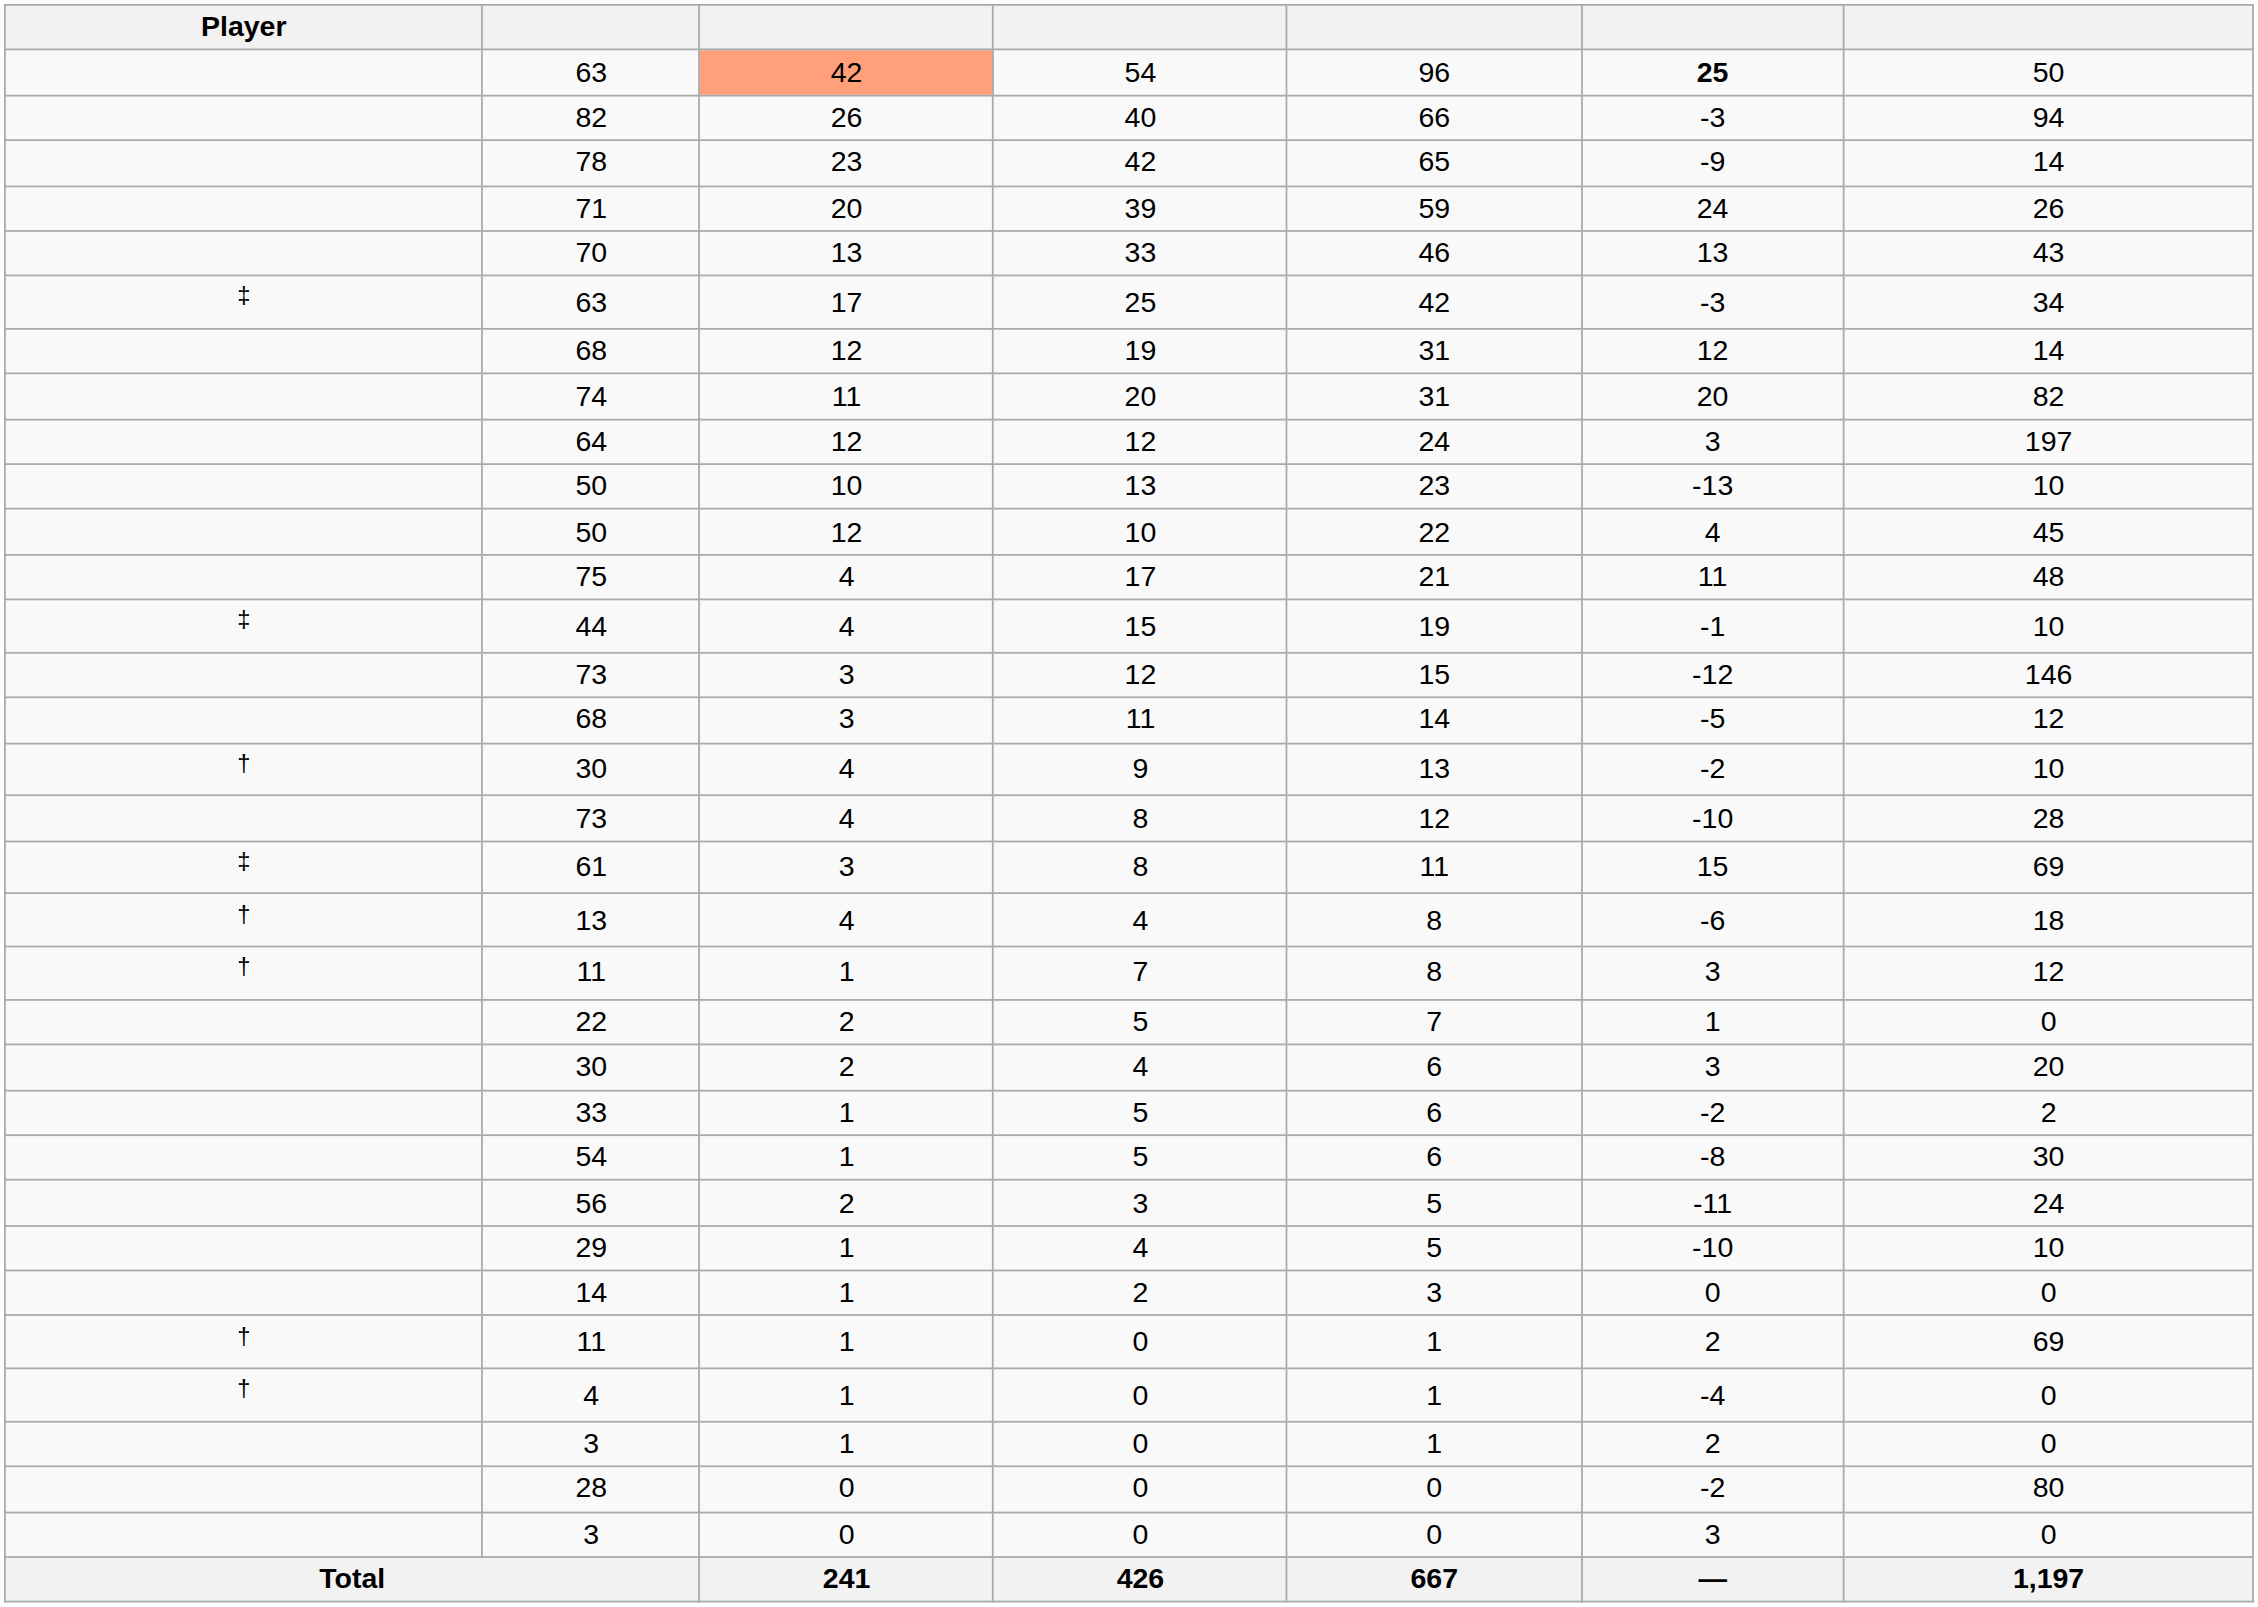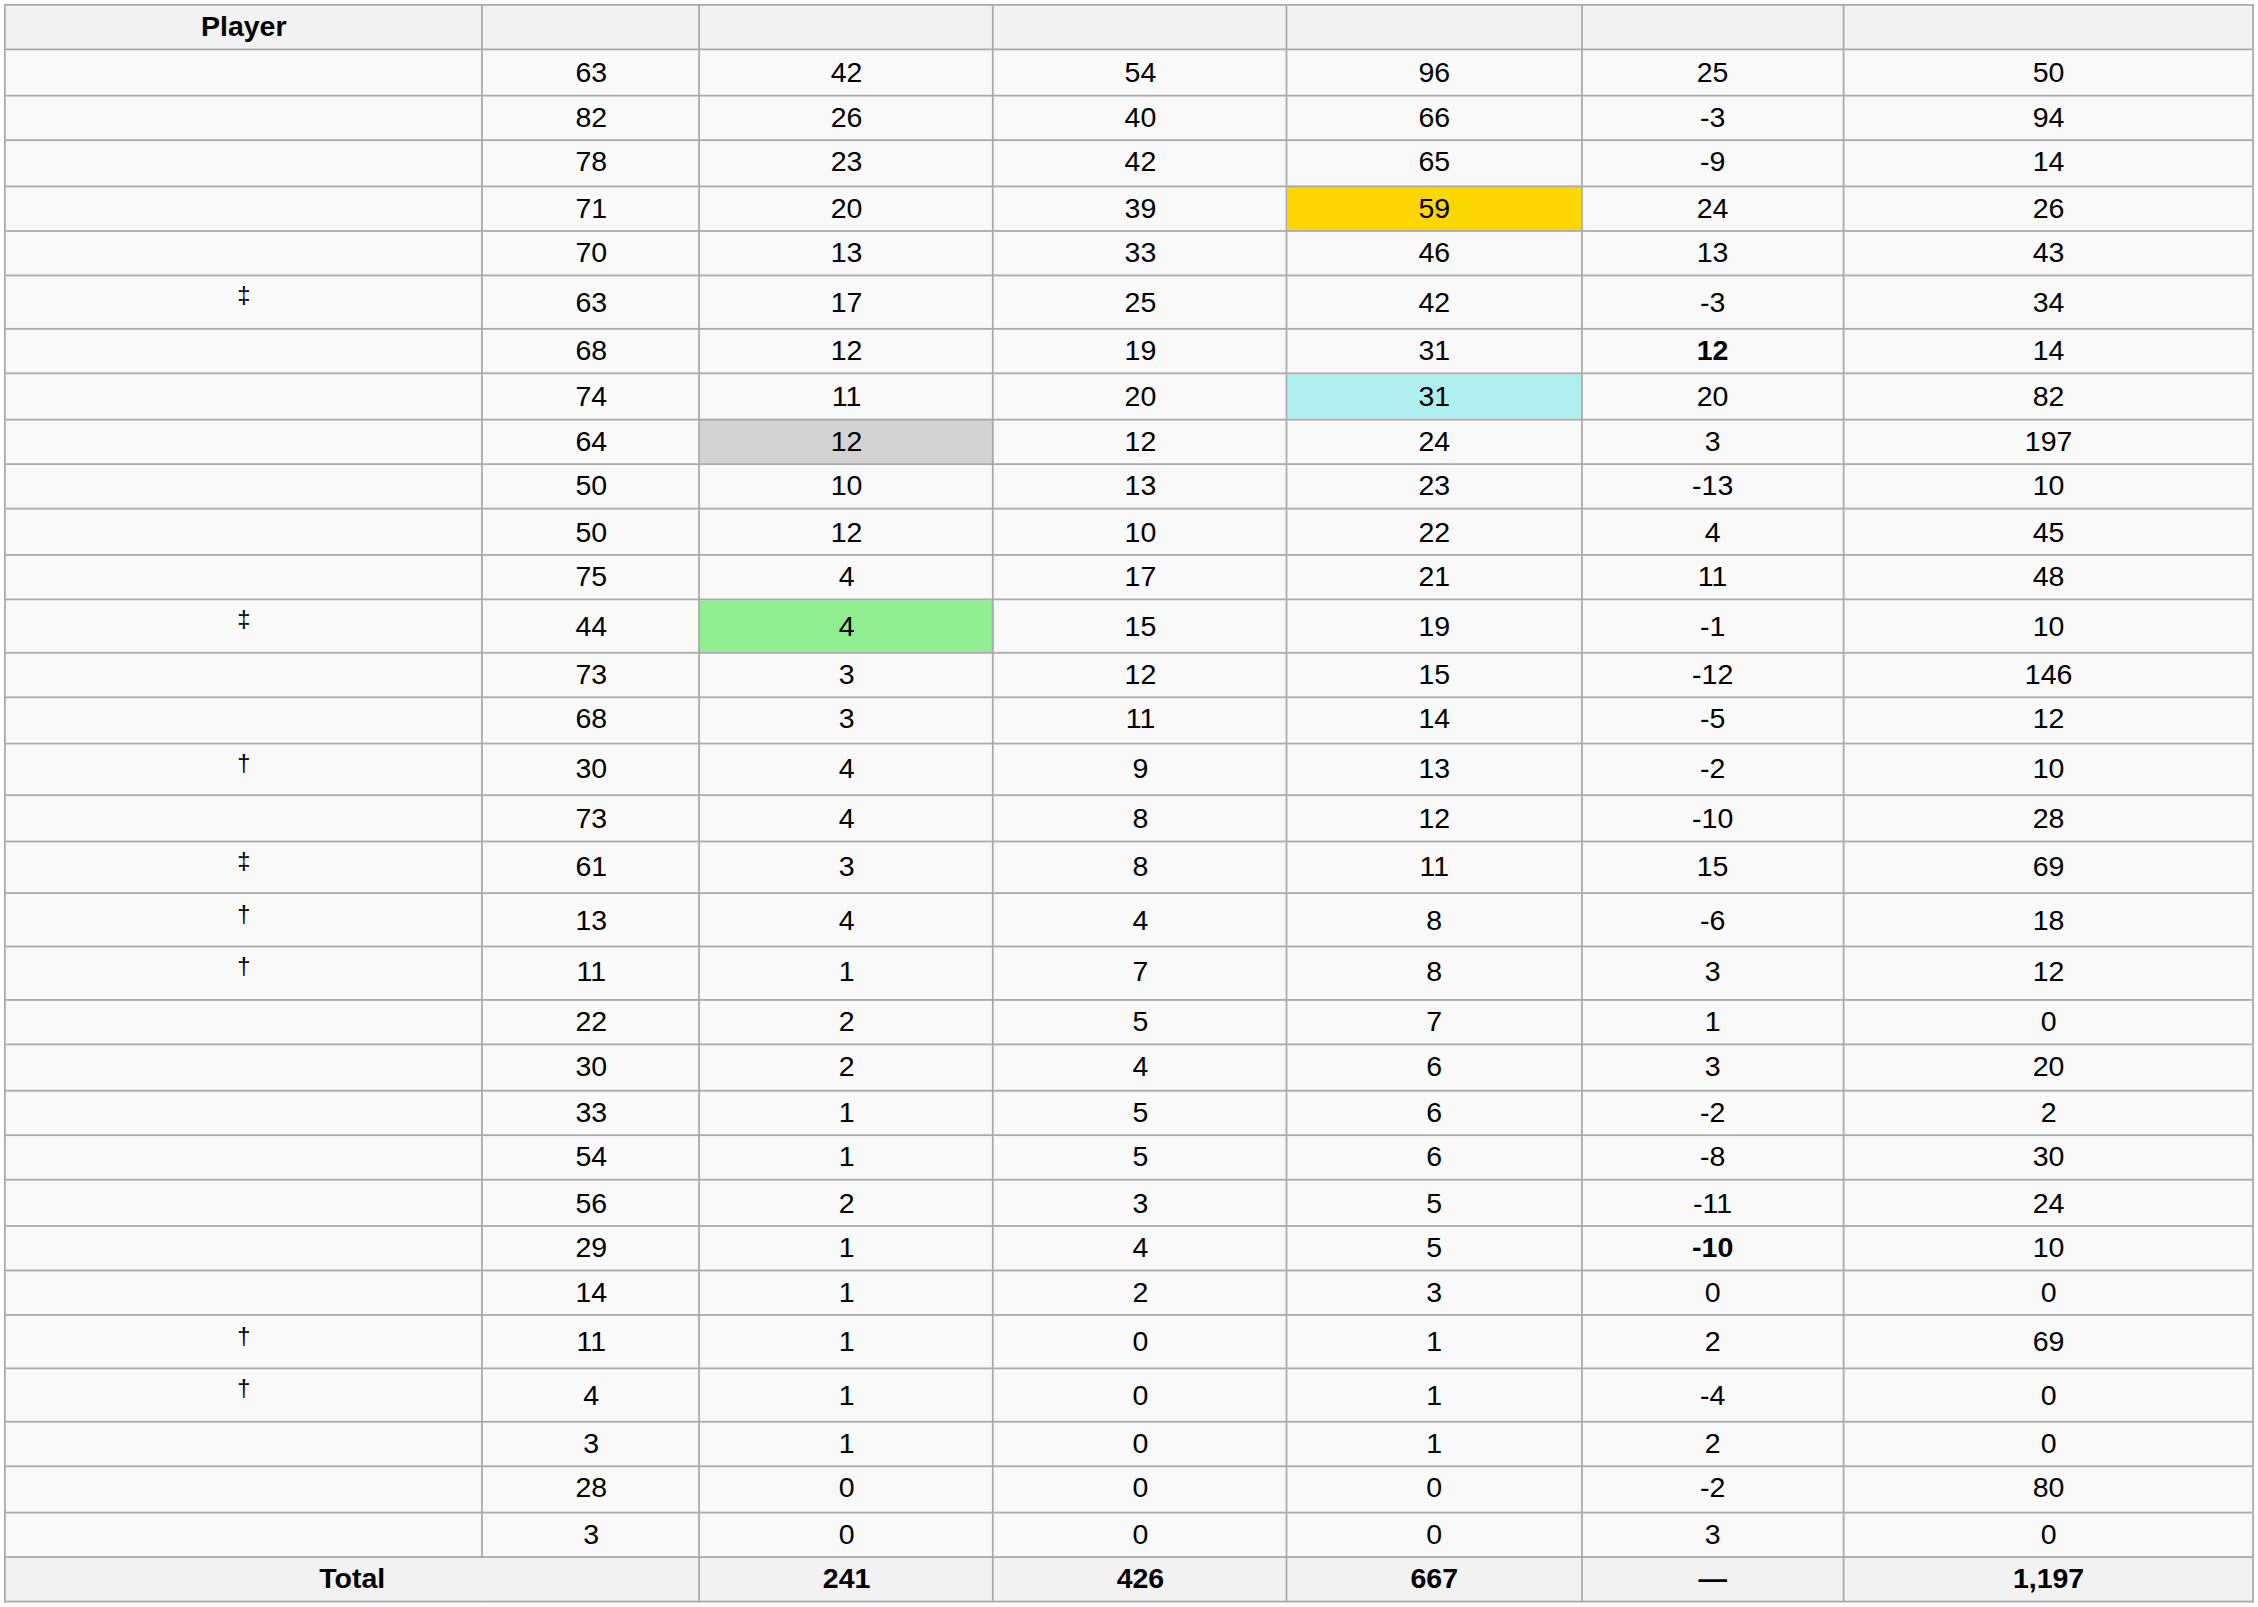(847, 72) lightsalmon background -> (847, 72) no background
(1713, 72) bold -> (1713, 72) normal
(1434, 207) no background -> (1434, 207) gold background
(1713, 350) normal -> (1713, 350) bold
(1434, 396) no background -> (1434, 396) paleturquoise background
(847, 441) no background -> (847, 441) lightgrey background
(847, 625) no background -> (847, 625) lightgreen background
(1713, 1247) normal -> (1713, 1247) bold
